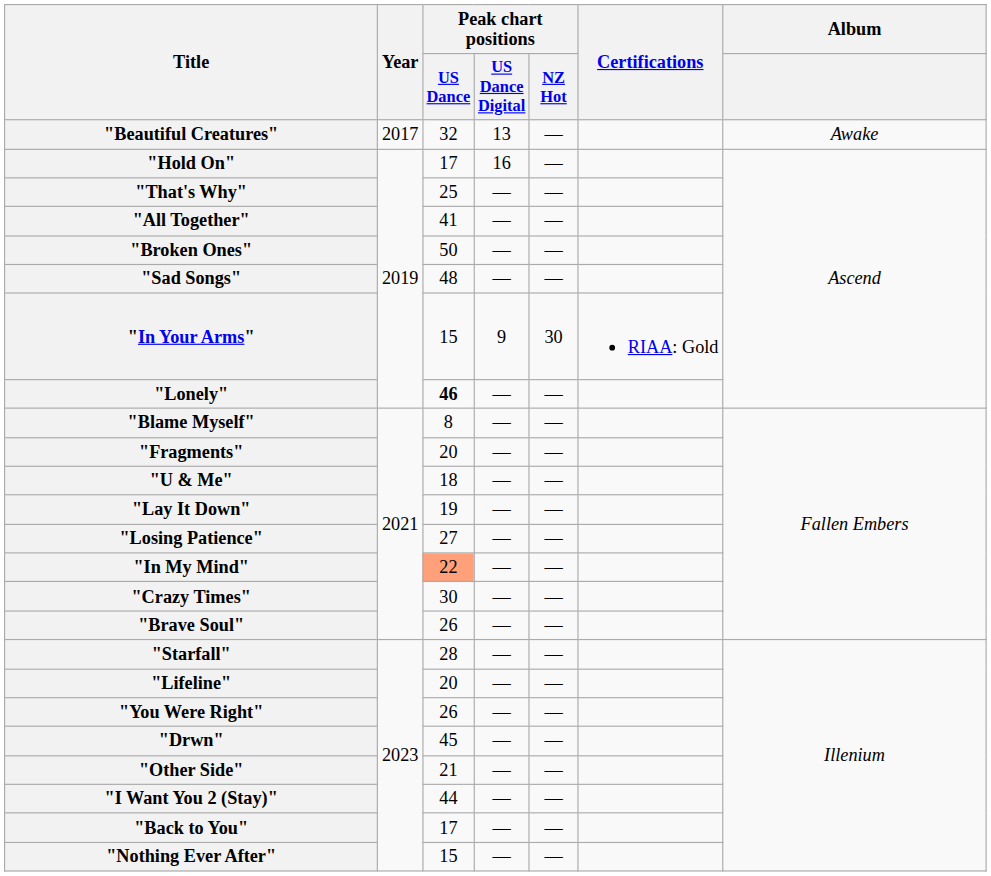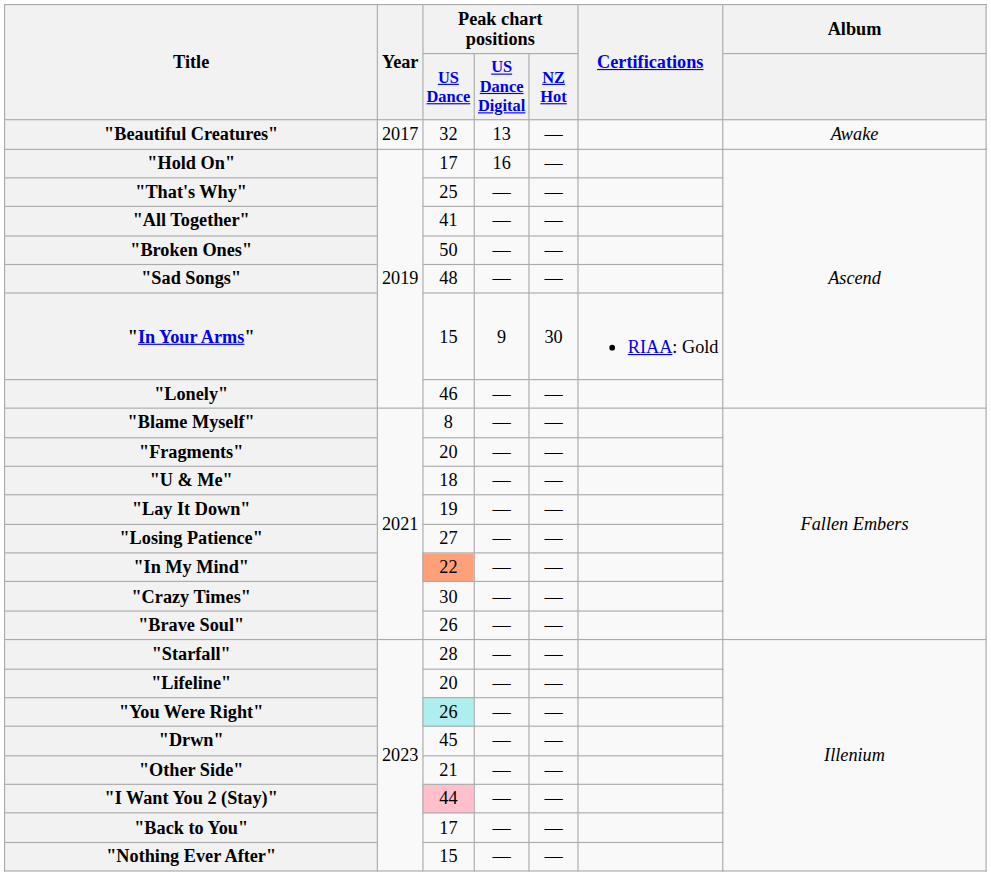(448, 393) bold -> (448, 393) normal
(448, 711) no background -> (448, 711) paleturquoise background
(448, 798) no background -> (448, 798) pink background
